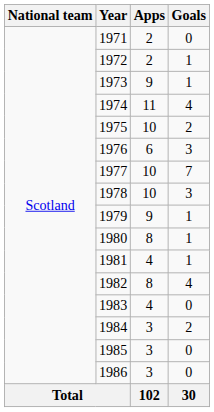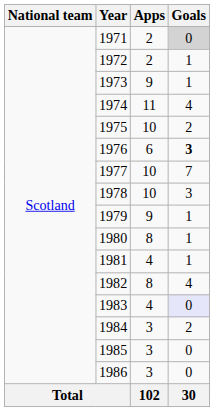(189, 37) no background -> (189, 37) lightgrey background
(189, 149) normal -> (189, 149) bold
(189, 305) no background -> (189, 305) lavender background
